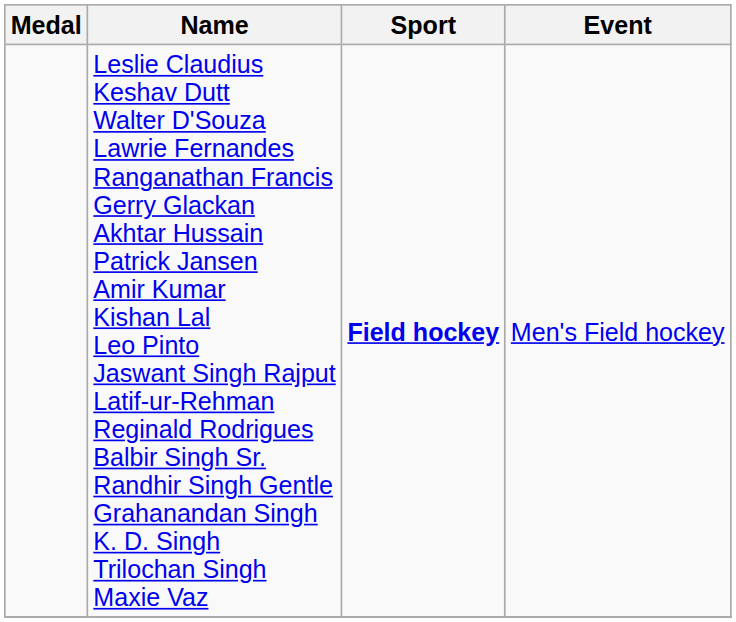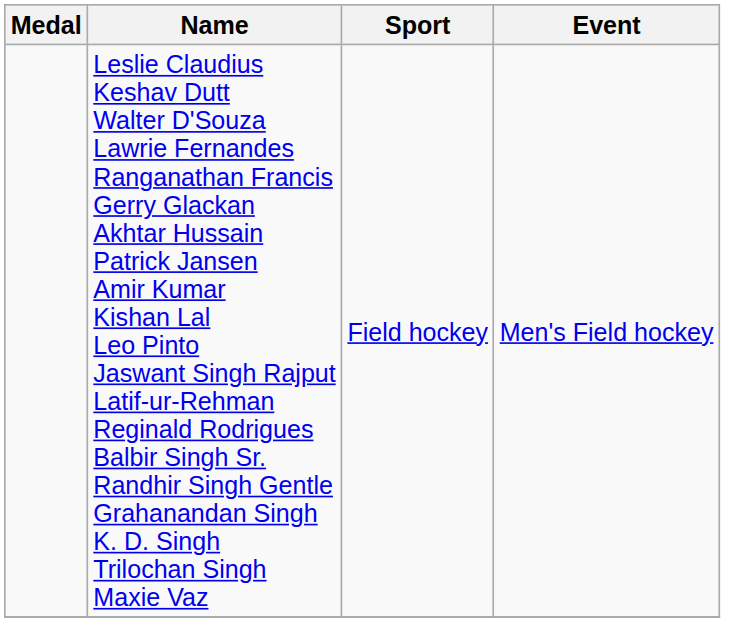(423, 331) bold -> (418, 331) normal
